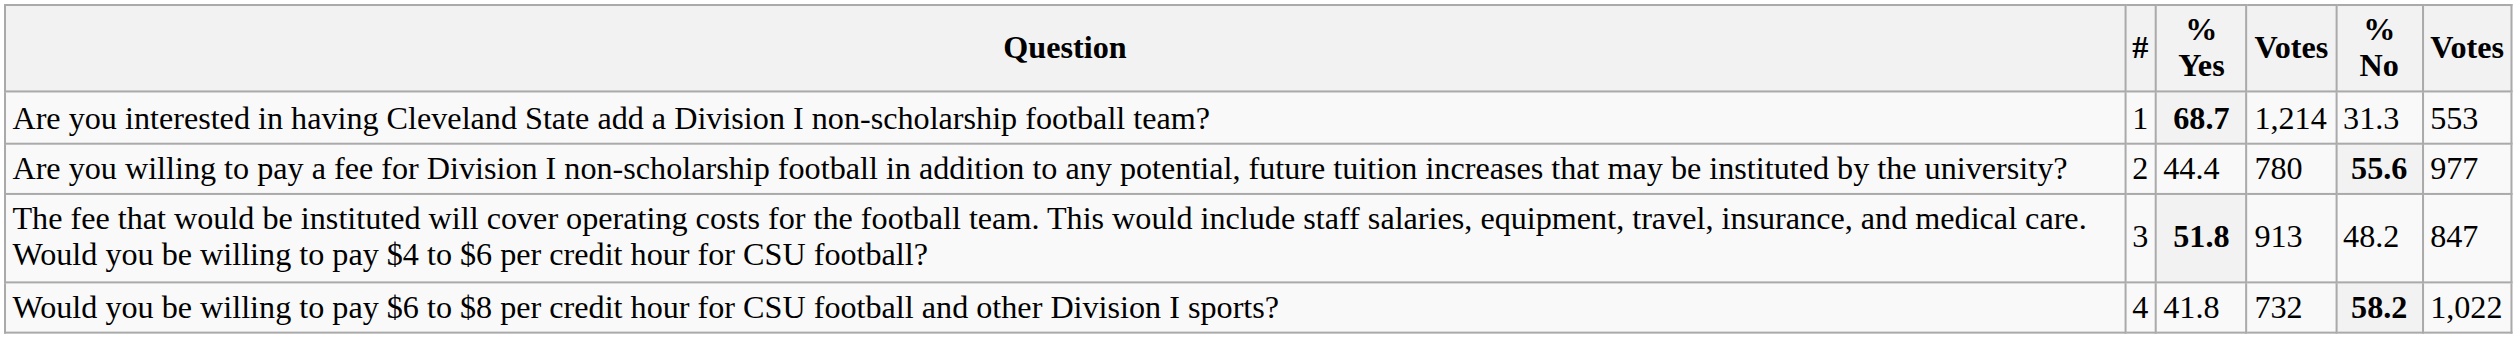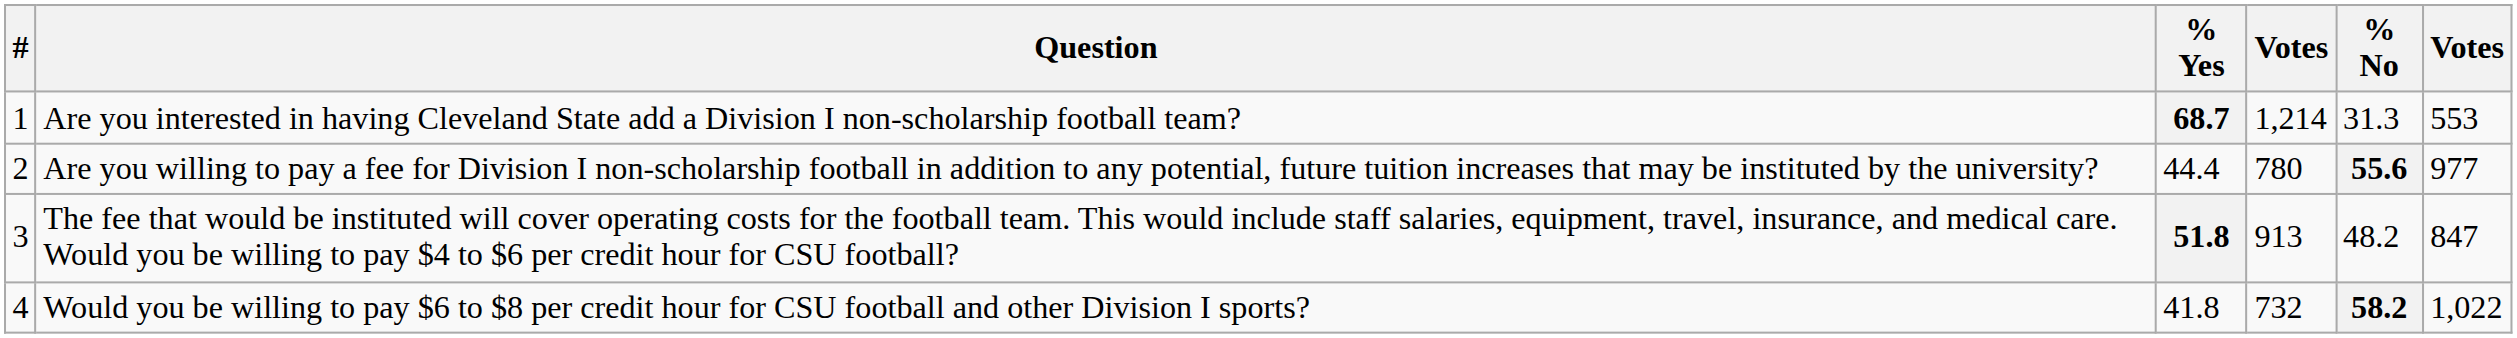columns swapped: (2140, 48) <-> (1065, 48)
